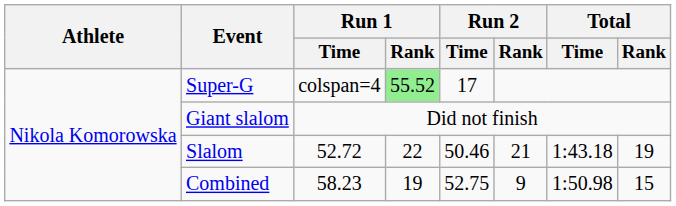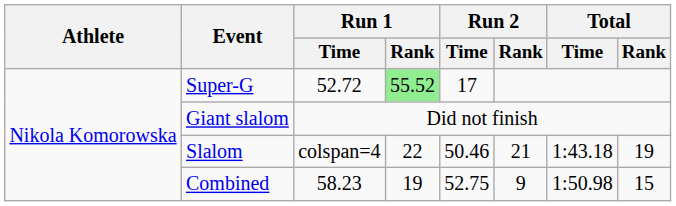(339, 85) colspan=4 -> (339, 85) 52.72
(339, 151) 52.72 -> (339, 151) colspan=4
